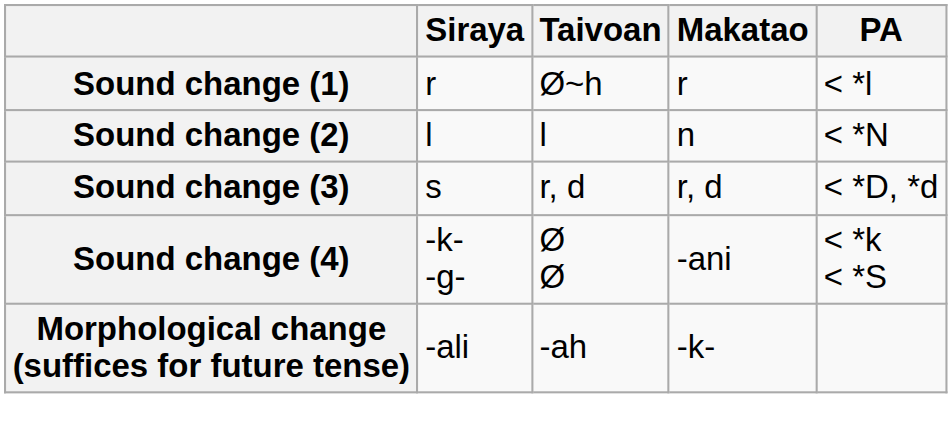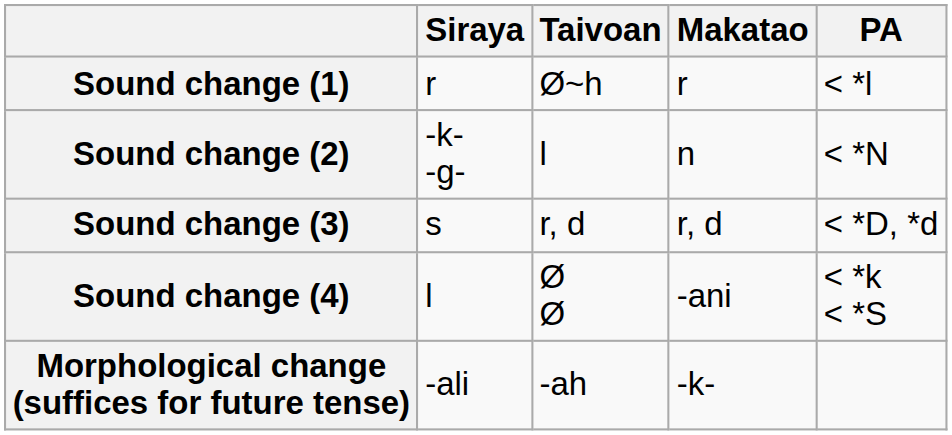(429, 135) l -> (445, 153) -k- -g-
(445, 258) -k- -g- -> (429, 295) l
